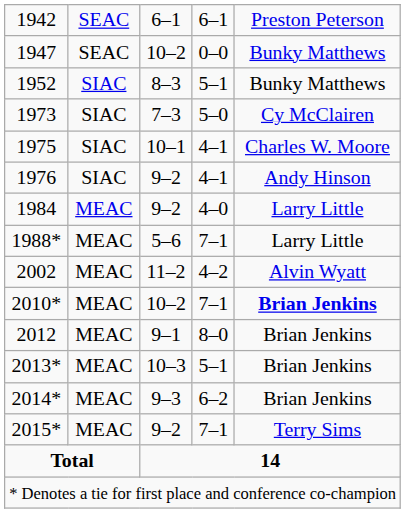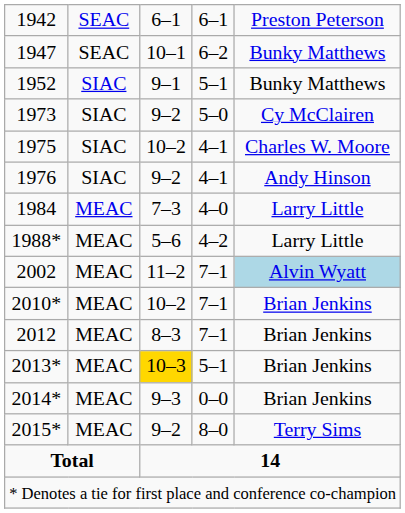(166, 51) 10–2 -> (166, 51) 10–1
(213, 51) 0–0 -> (213, 51) 6–2
(166, 83) 8–3 -> (166, 83) 9–1
(166, 114) 7–3 -> (166, 114) 9–2
(166, 146) 10–1 -> (166, 146) 10–2
(166, 209) 9–2 -> (166, 209) 7–3
(213, 240) 7–1 -> (213, 240) 4–2
(213, 271) 4–2 -> (213, 271) 7–1
(317, 271) no background -> (317, 271) lightblue background
(317, 303) bold -> (317, 303) normal
(166, 334) 9–1 -> (166, 334) 8–3
(213, 334) 8–0 -> (213, 334) 7–1
(166, 366) no background -> (166, 366) gold background
(213, 397) 6–2 -> (213, 397) 0–0
(213, 429) 7–1 -> (213, 429) 8–0
